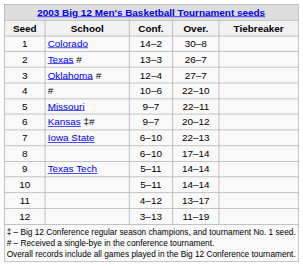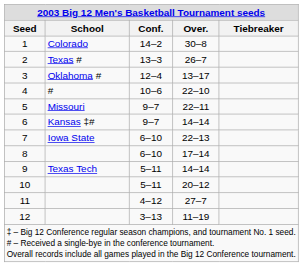(196, 75) 27–7 -> (196, 75) 13–17
(196, 122) 20–12 -> (196, 122) 14–14
(196, 185) 14–14 -> (196, 185) 20–12
(196, 201) 13–17 -> (196, 201) 27–7
